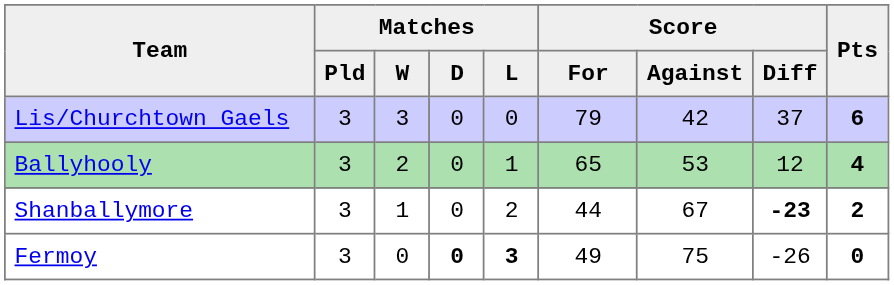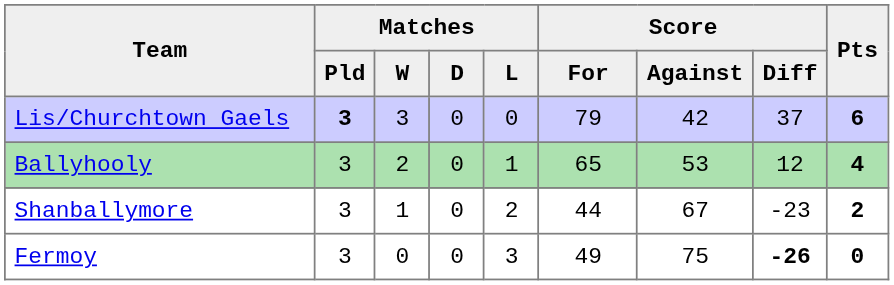(345, 119) normal -> (345, 119) bold
(790, 211) bold -> (790, 211) normal
(457, 257) bold -> (457, 257) normal
(512, 257) bold -> (512, 257) normal
(790, 257) normal -> (790, 257) bold
